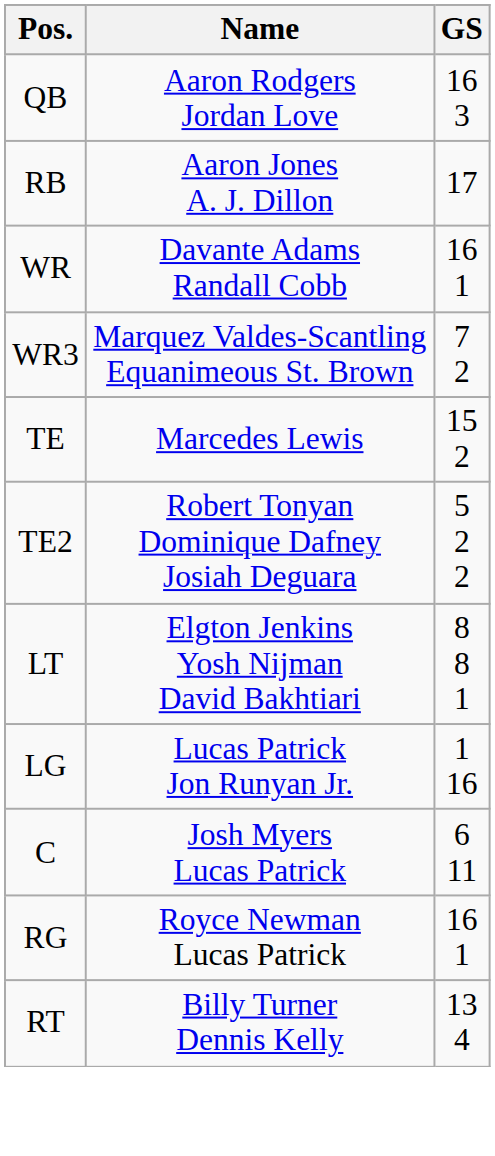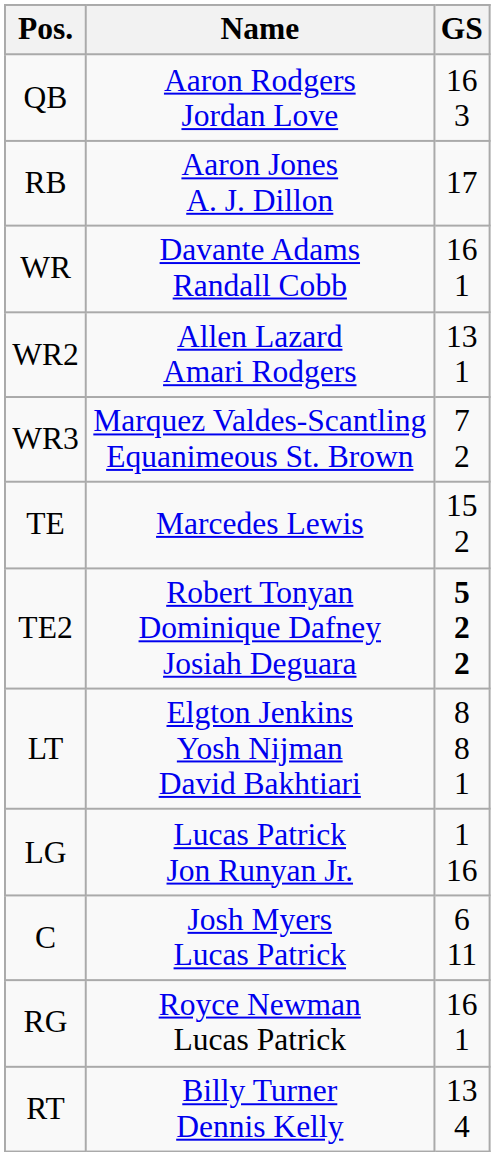+ row: (46, 353)
(462, 542) normal -> (462, 627) bold
